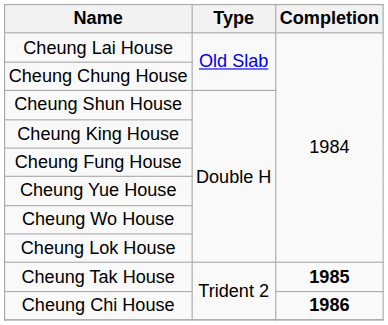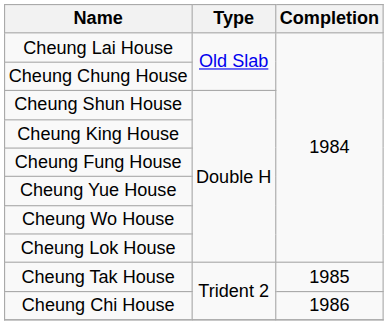(329, 276) bold -> (329, 276) normal
(329, 305) bold -> (329, 305) normal
